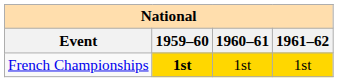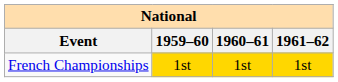(182, 64) bold -> (182, 64) normal
